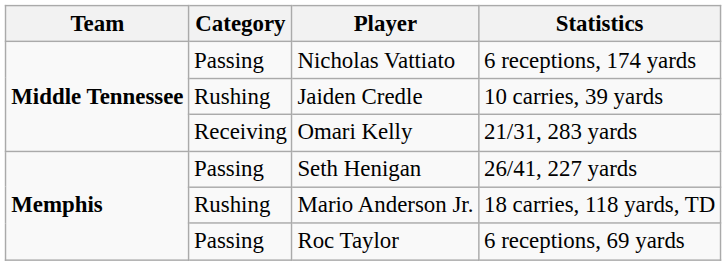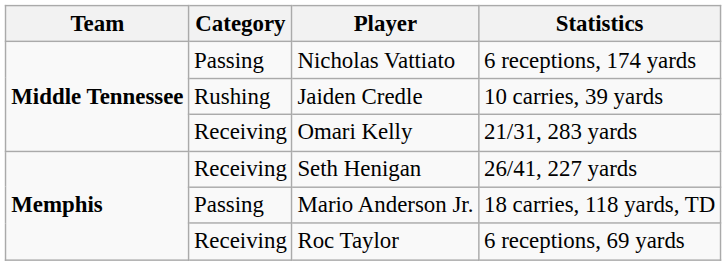(229, 168) Passing -> (240, 168) Receiving
(232, 204) Rushing -> (229, 204) Passing
(229, 241) Passing -> (240, 241) Receiving
